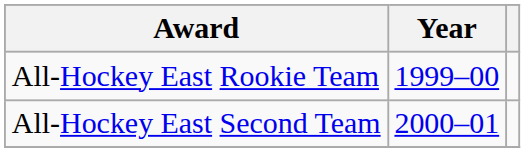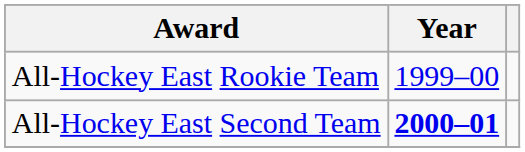(447, 123) normal -> (447, 123) bold
